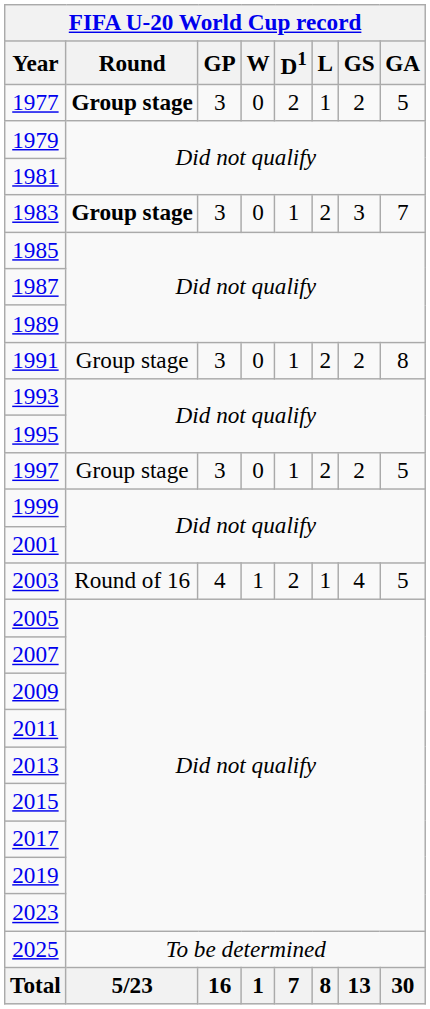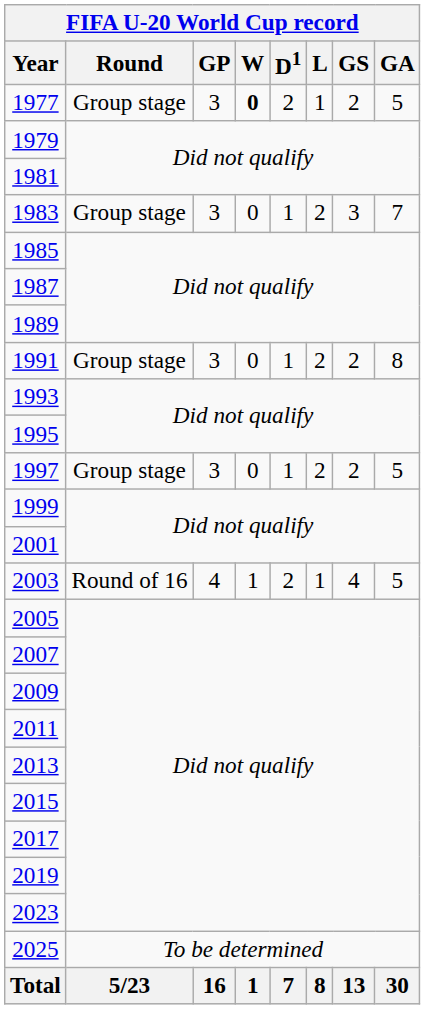(132, 102) bold -> (129, 102) normal
(258, 102) normal -> (253, 102) bold
(132, 213) bold -> (129, 213) normal
